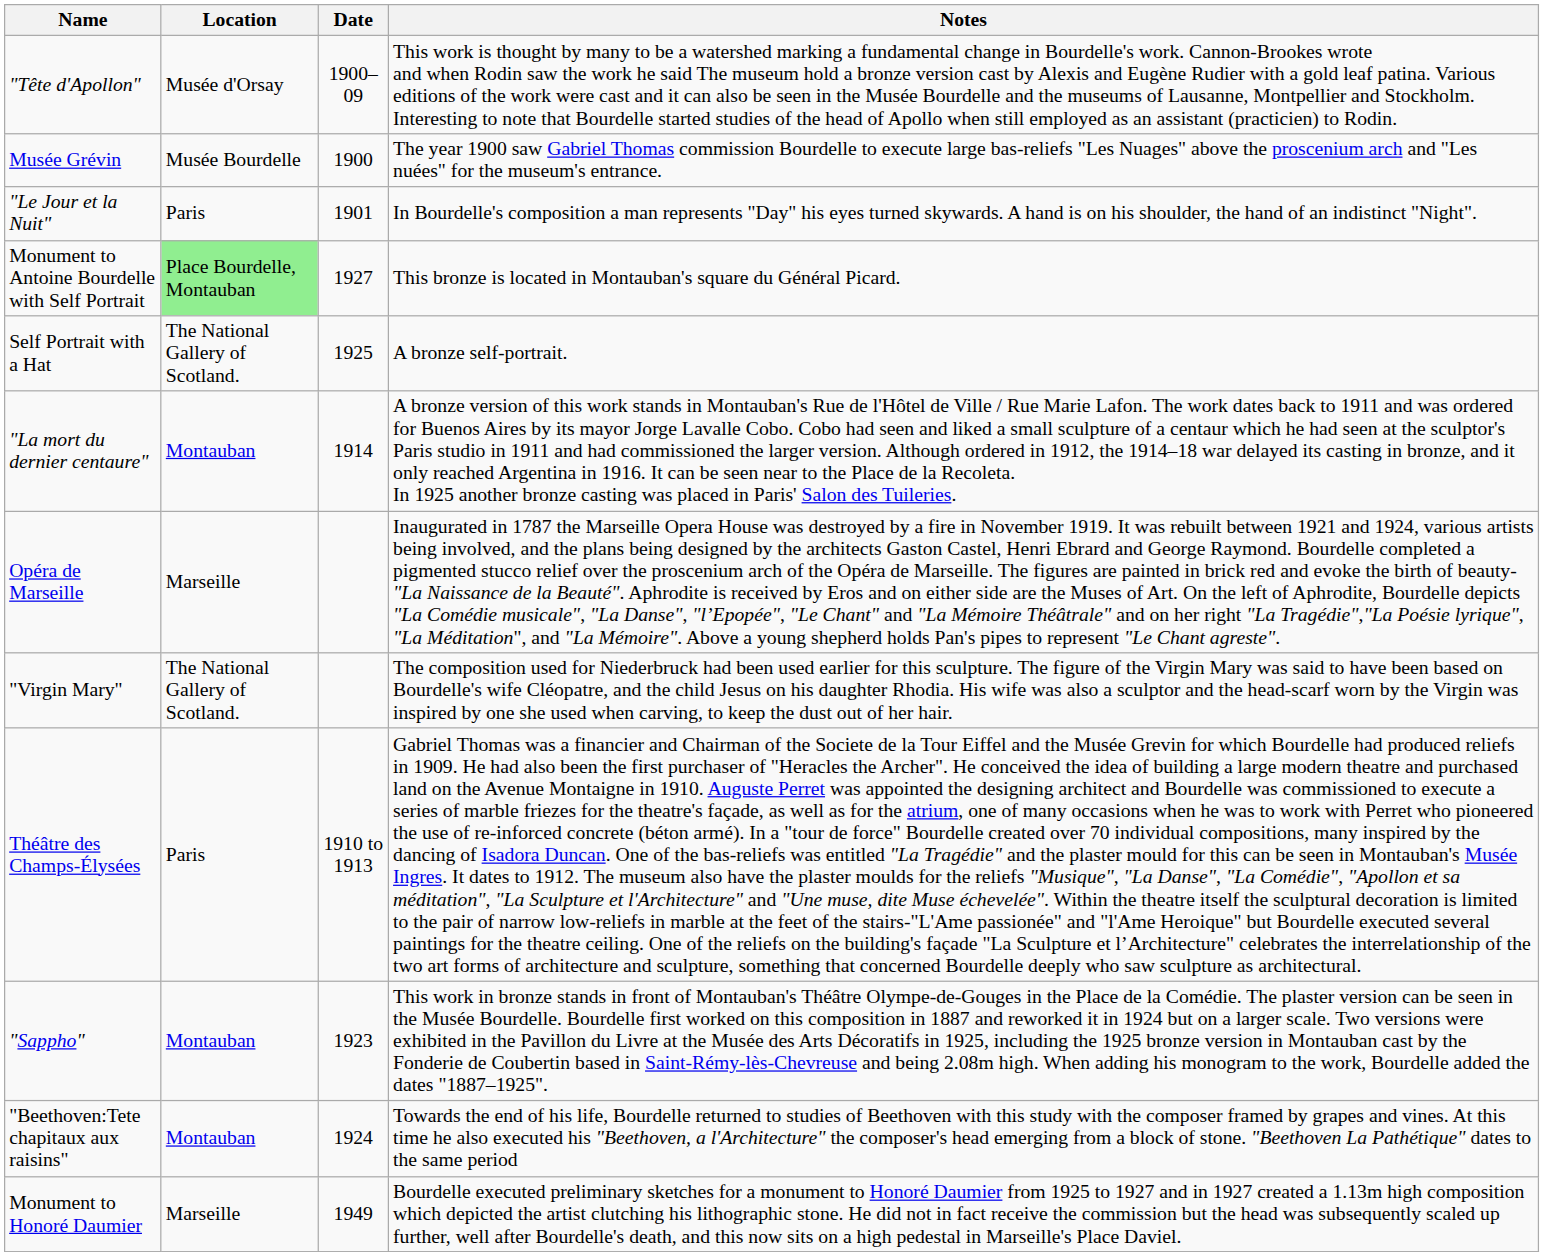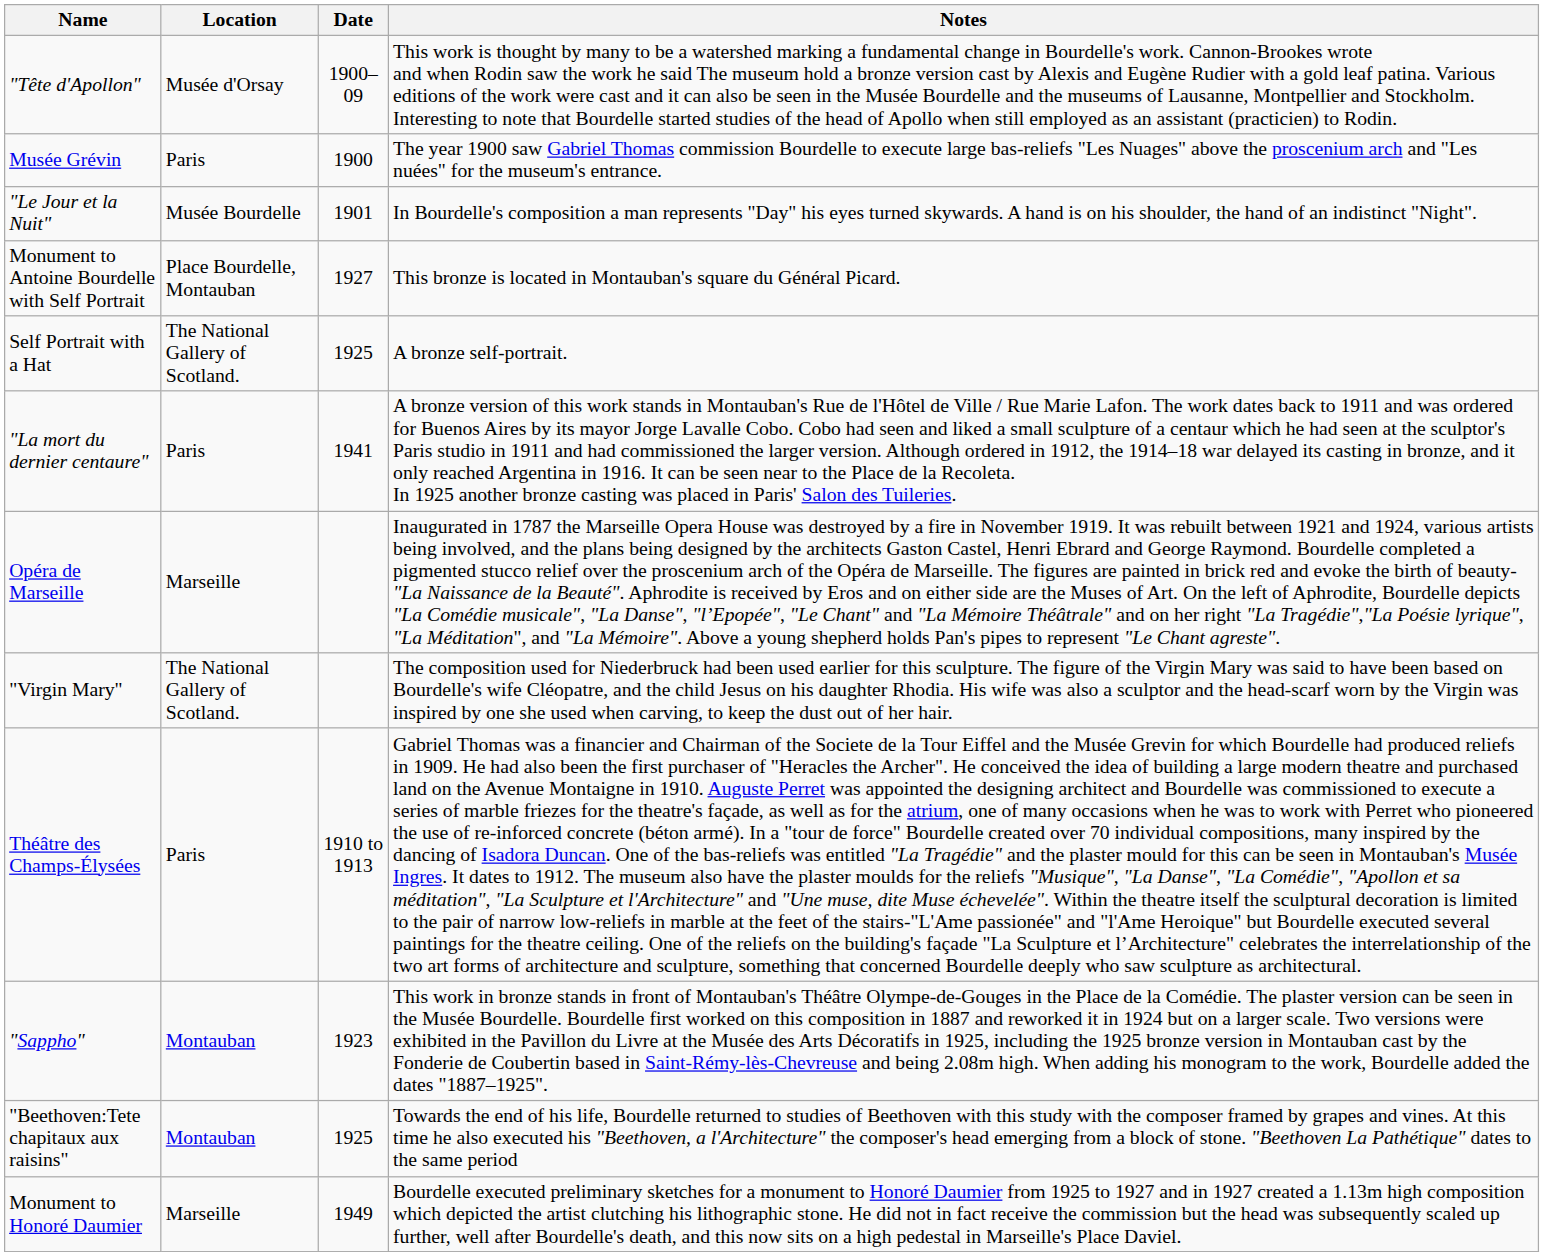(233, 160) Musée Bourdelle -> (186, 160) Paris
(186, 213) Paris -> (233, 213) Musée Bourdelle
(231, 277) lightgreen background -> (231, 277) no background
(211, 450) Montauban -> (186, 450) Paris
(353, 450) 1914 -> (353, 450) 1941
(353, 1138) 1924 -> (353, 1138) 1925
